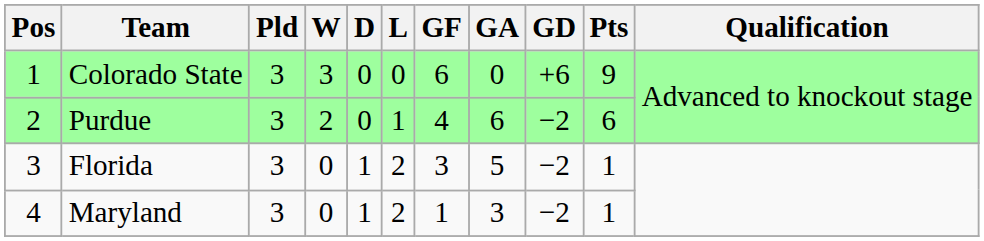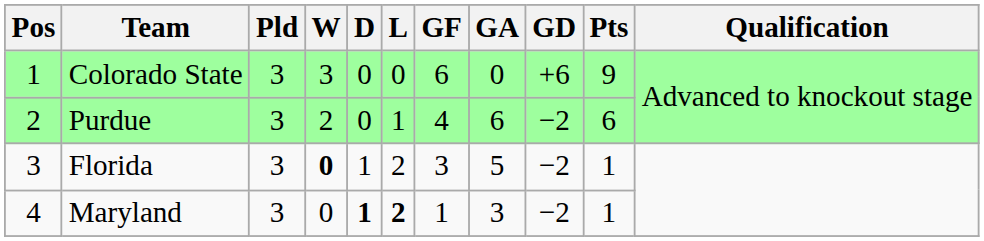(326, 166) normal -> (326, 166) bold
(365, 212) normal -> (365, 212) bold
(398, 212) normal -> (398, 212) bold
